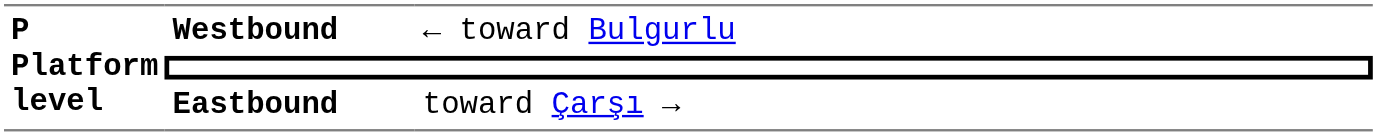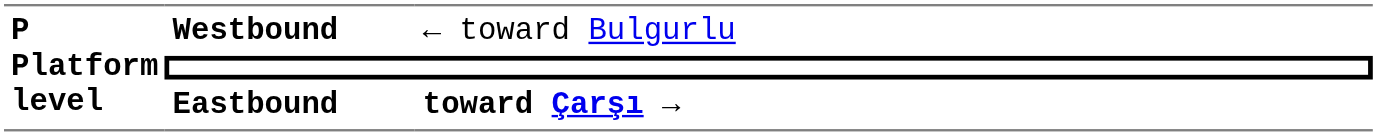(552, 104) normal -> (552, 104) bold
